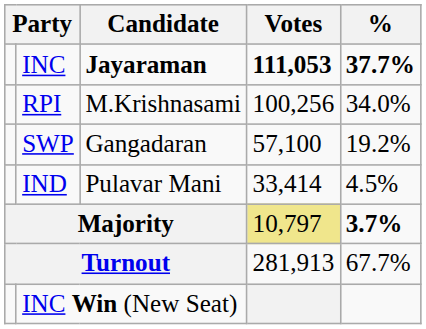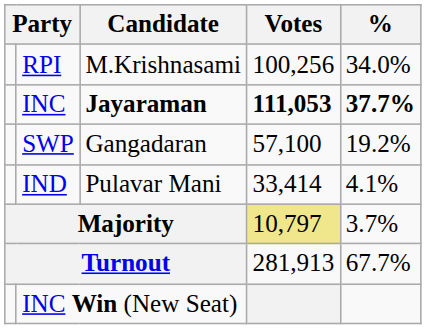rows swapped: (44, 64) <-> (42, 104)
(372, 183) 4.5% -> (372, 183) 4.1%
(374, 223) bold -> (372, 223) normal
